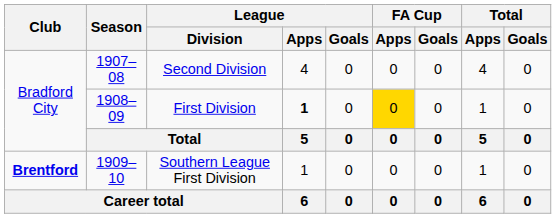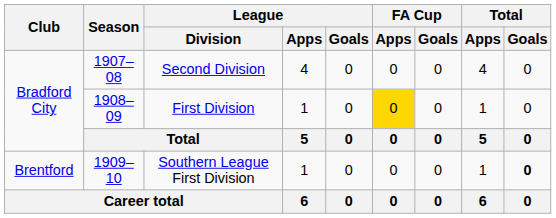(304, 108) bold -> (304, 108) normal
(45, 170) bold -> (44, 170) normal
(527, 170) normal -> (527, 170) bold
